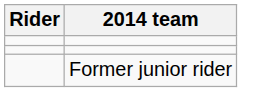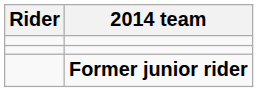(151, 69) normal -> (158, 69) bold
